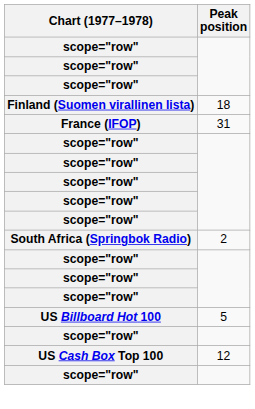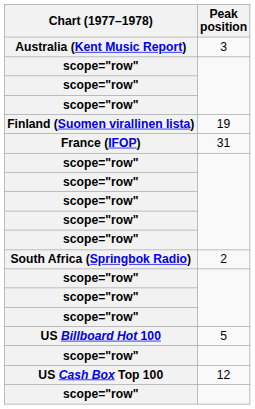+ row: (101, 47)
(224, 104) 18 -> (224, 124) 19
